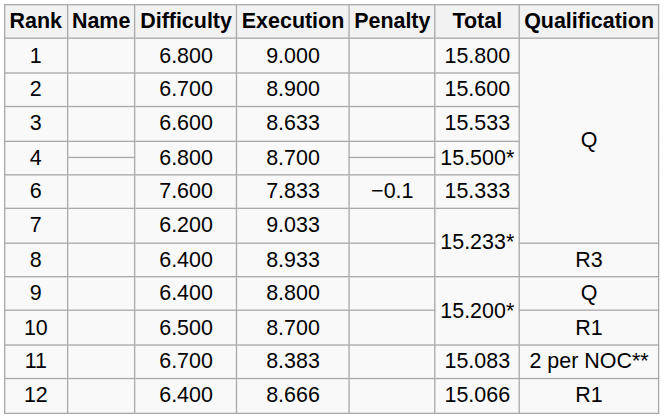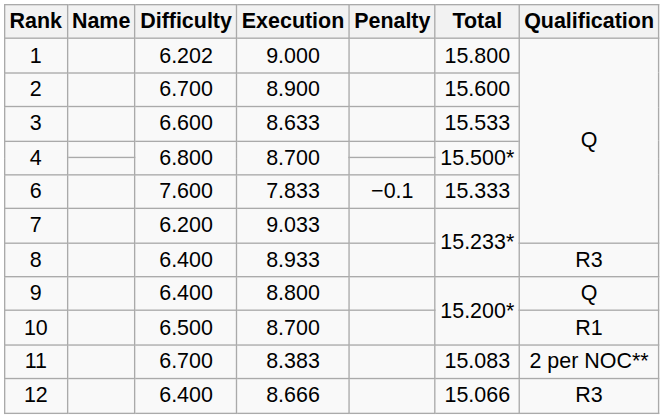(186, 55) 6.800 -> (186, 55) 6.202
(589, 395) R1 -> (589, 395) R3
